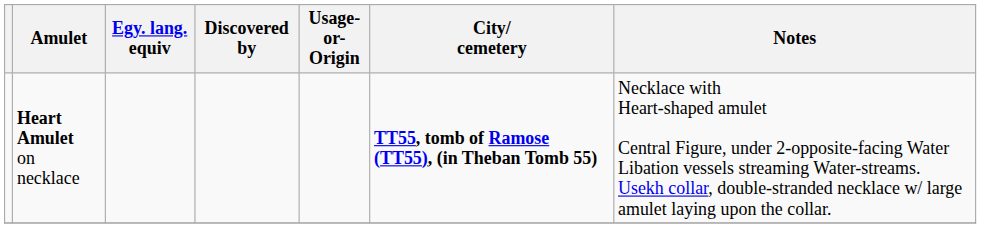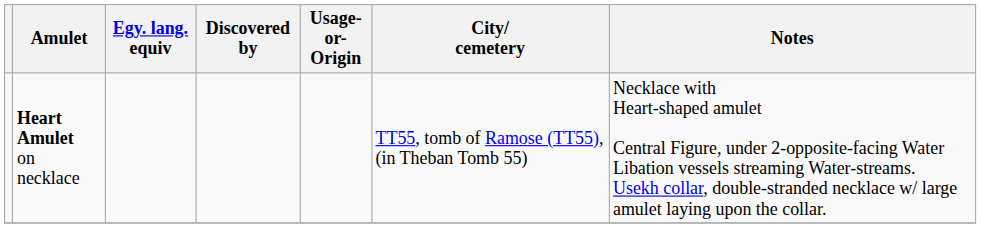(486, 147) bold -> (489, 147) normal
